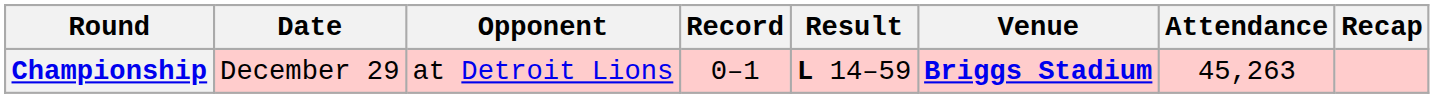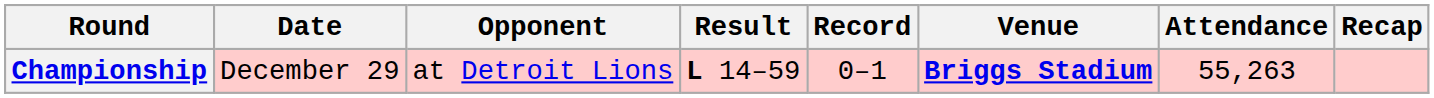columns swapped: (854, 27) <-> (735, 27)
(1247, 71) 45,263 -> (1247, 71) 55,263
